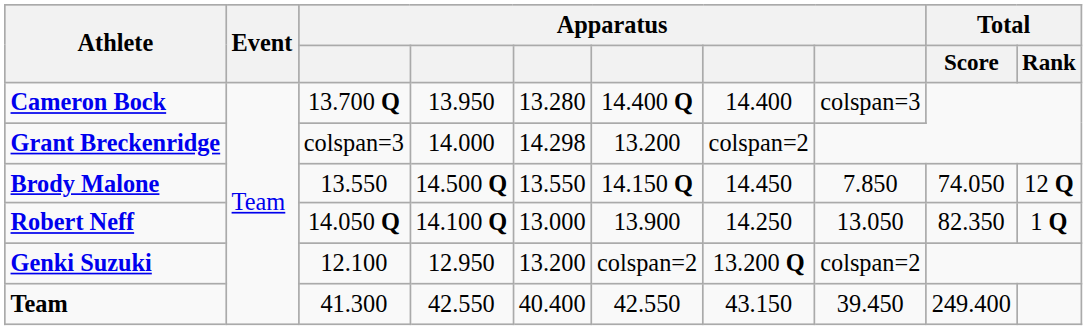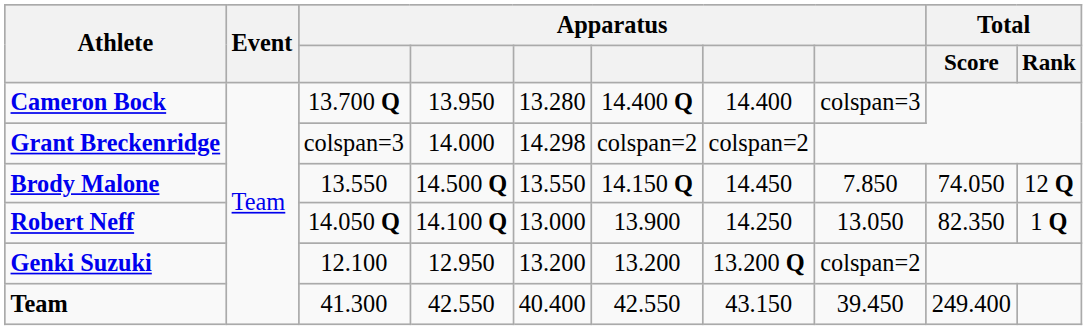(647, 143) 13.200 -> (647, 143) colspan=2
(647, 263) colspan=2 -> (647, 263) 13.200
